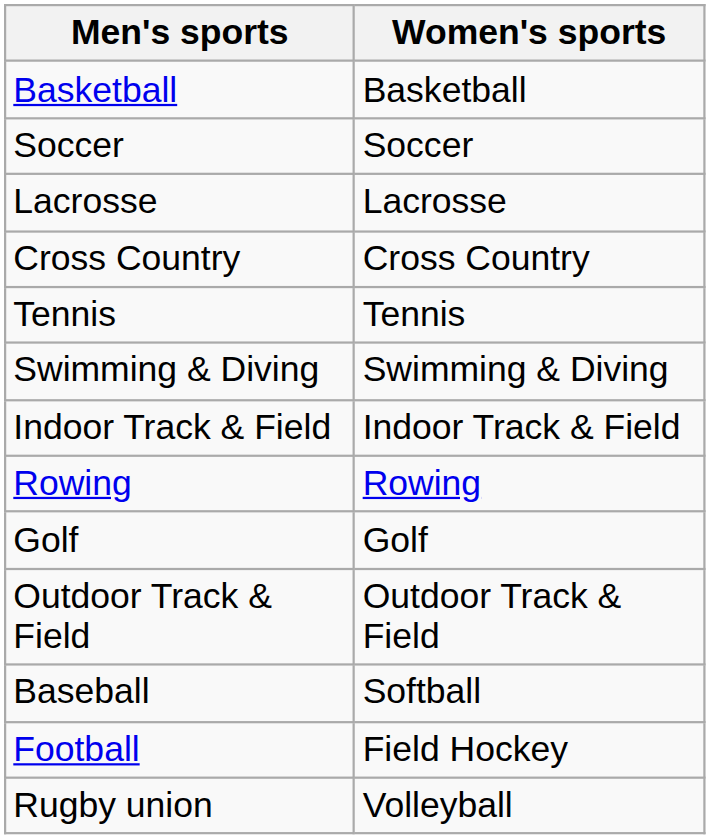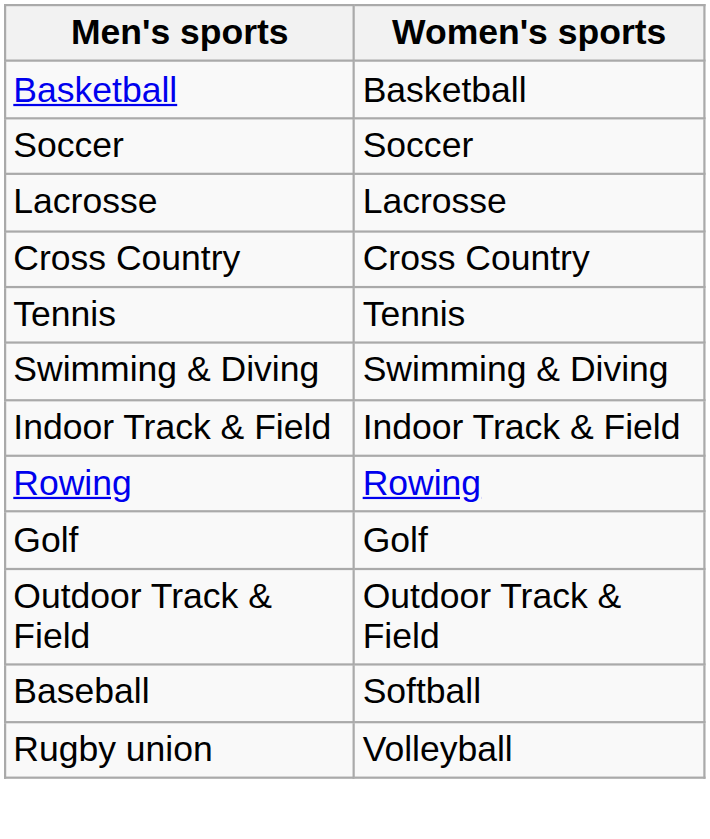- row: (76, 748)
